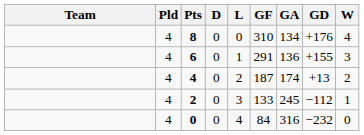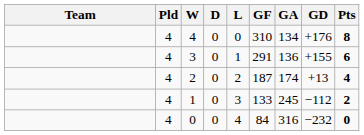columns swapped: (347, 15) <-> (193, 15)
